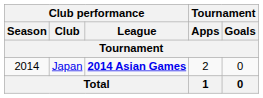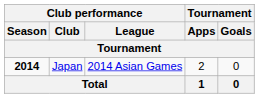(27, 66) normal -> (27, 66) bold
(137, 66) bold -> (135, 66) normal
